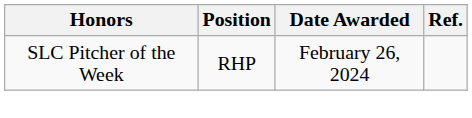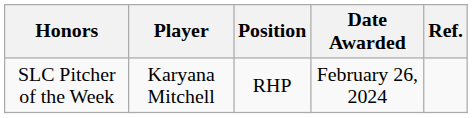+ column: (181, 31)
